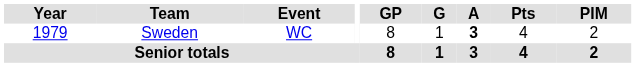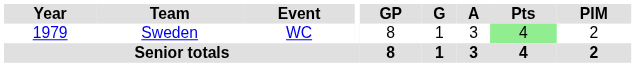(474, 33) bold -> (474, 33) normal
(523, 33) no background -> (523, 33) lightgreen background
